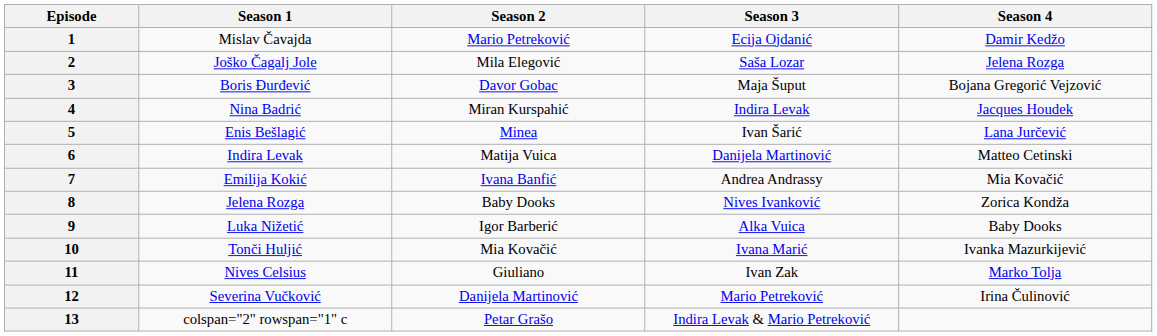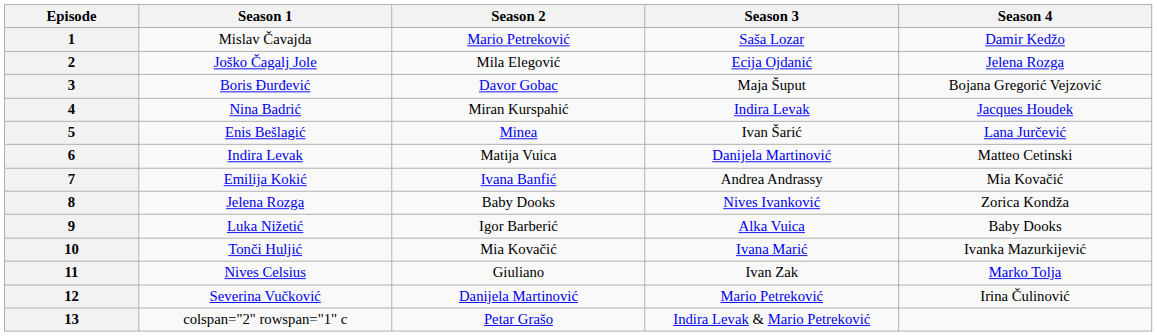(772, 39) Ecija Ojdanić -> (772, 39) Saša Lozar
(772, 62) Saša Lozar -> (772, 62) Ecija Ojdanić
